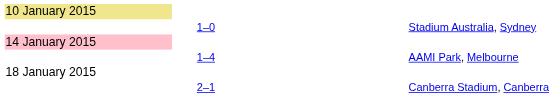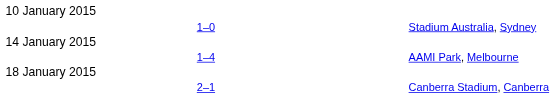(51, 11) khaki background -> (51, 11) no background
(51, 42) pink background -> (51, 42) no background
